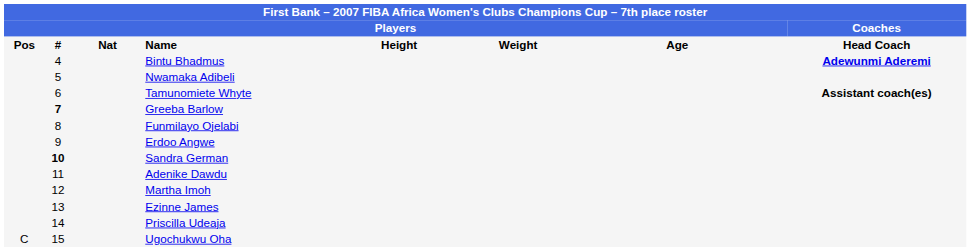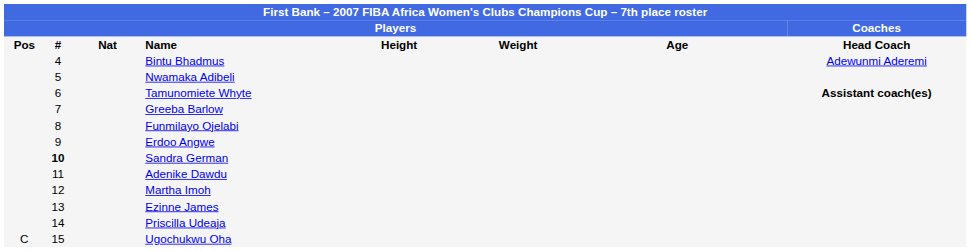(877, 61) bold -> (877, 61) normal
(58, 109) bold -> (58, 109) normal
